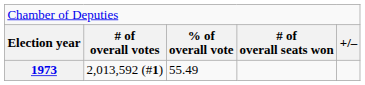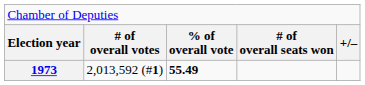(184, 70) normal -> (184, 70) bold
